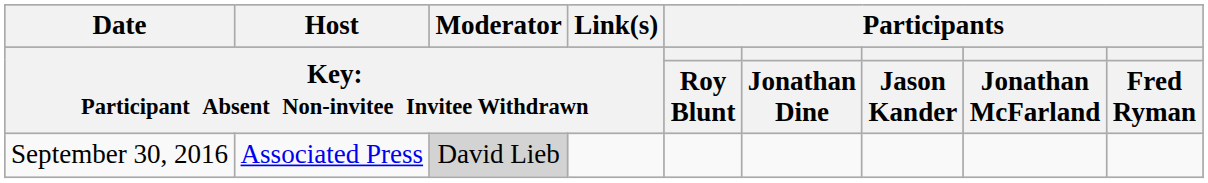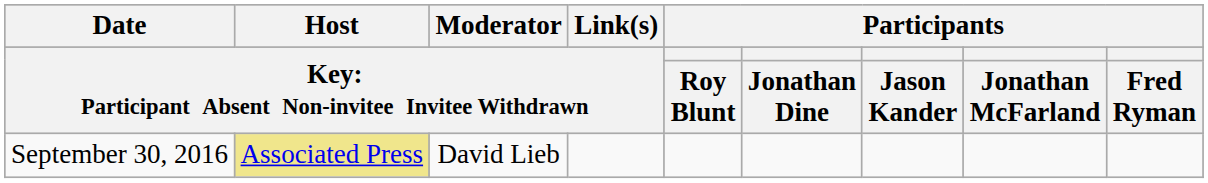(332, 154) no background -> (332, 154) khaki background
(499, 154) lightgrey background -> (499, 154) no background
